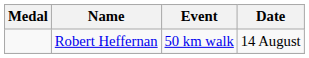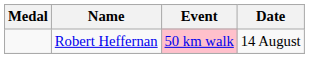(199, 41) no background -> (199, 41) pink background
